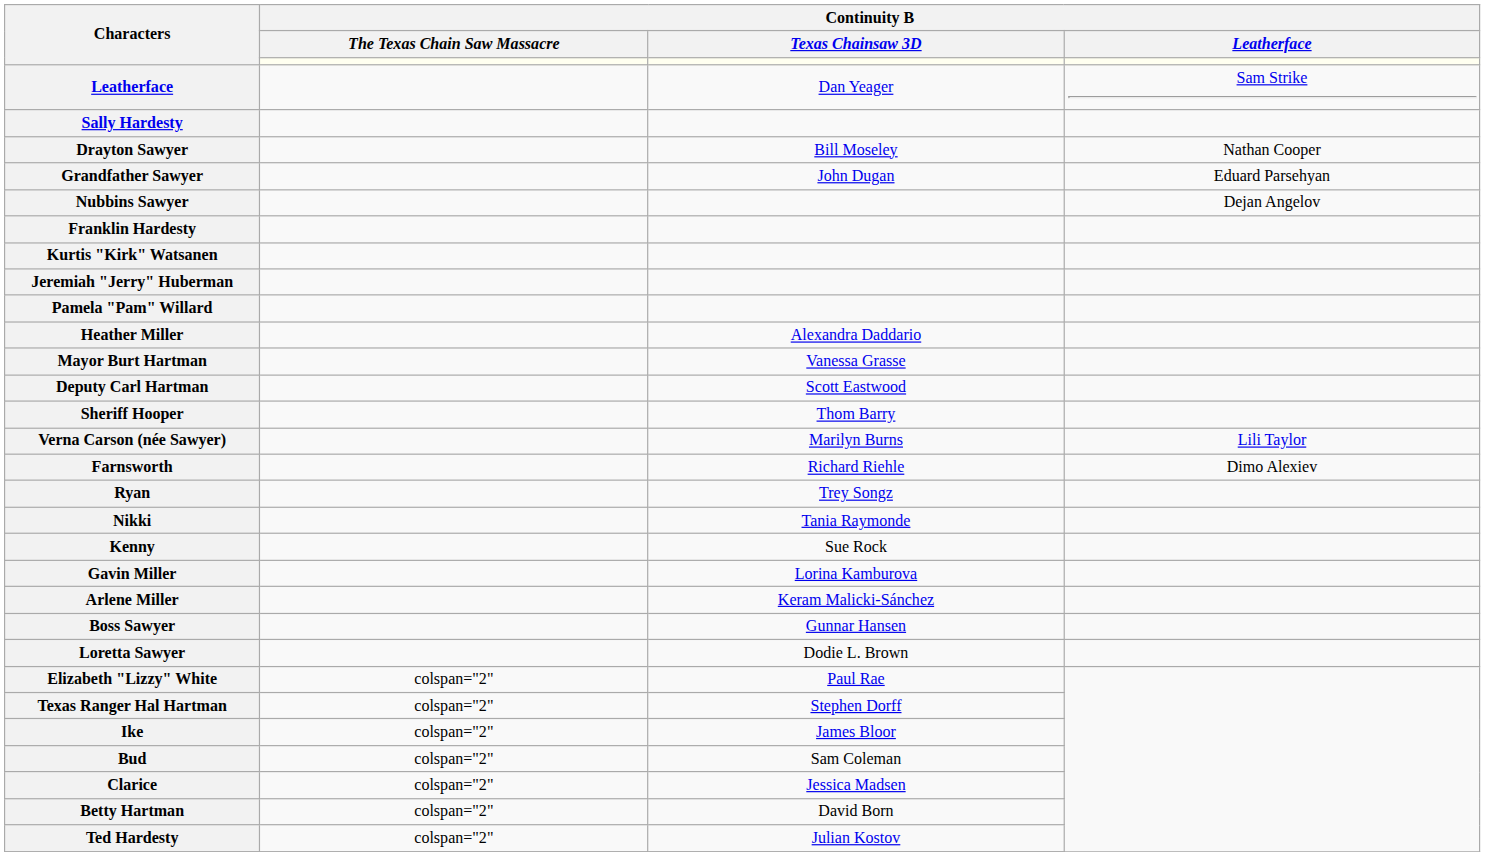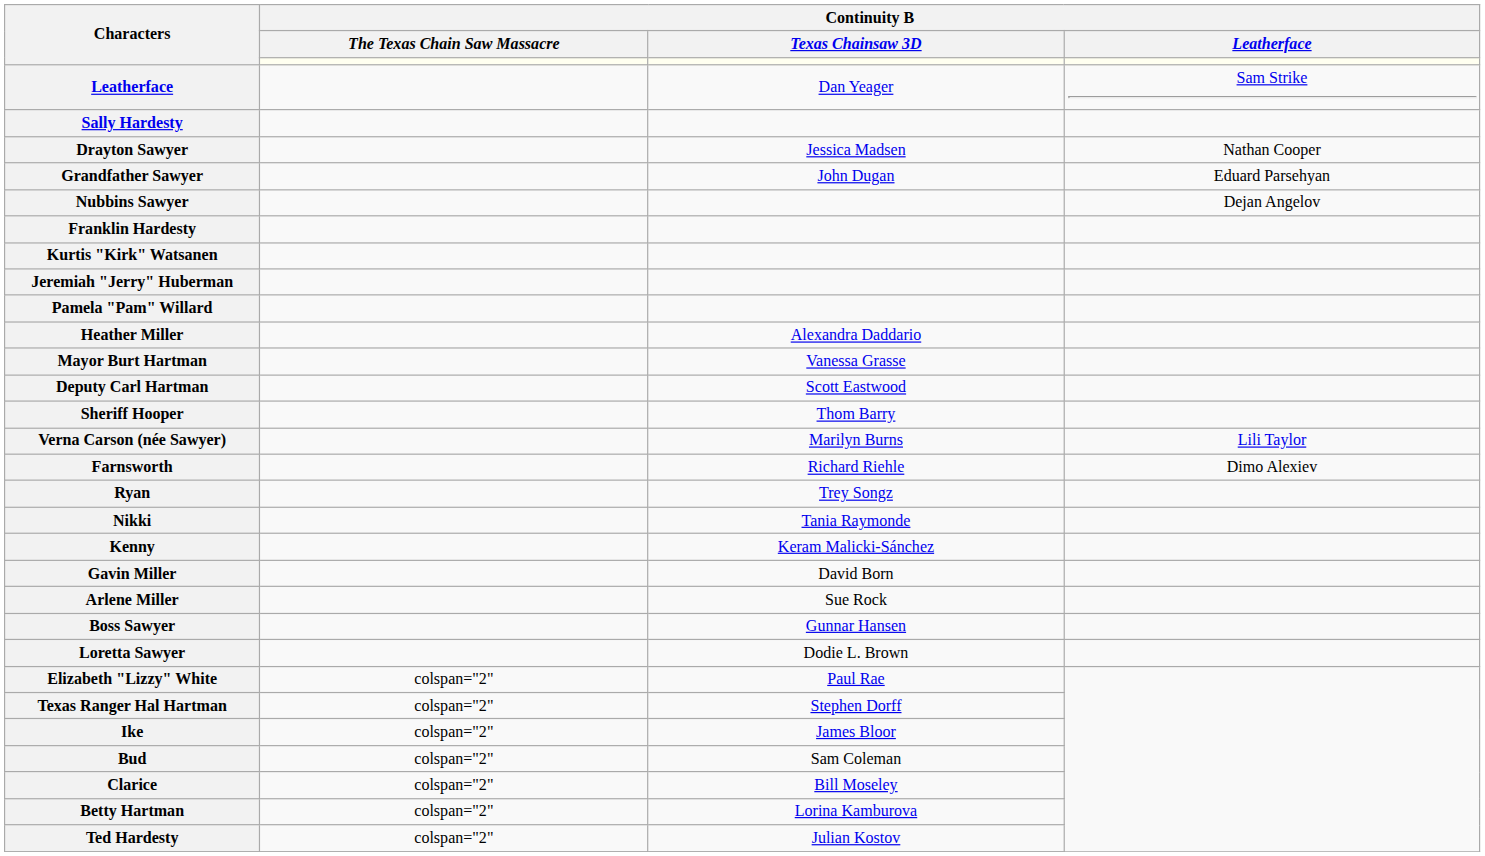(856, 149) Bill Moseley -> (856, 149) Jessica Madsen
(856, 546) Sue Rock -> (856, 546) Keram Malicki-Sánchez
(856, 572) Lorina Kamburova -> (856, 572) David Born
(856, 599) Keram Malicki-Sánchez -> (856, 599) Sue Rock
(856, 784) Jessica Madsen -> (856, 784) Bill Moseley
(856, 811) David Born -> (856, 811) Lorina Kamburova
